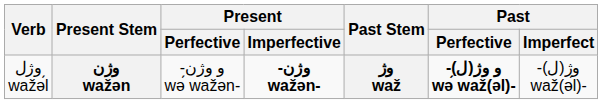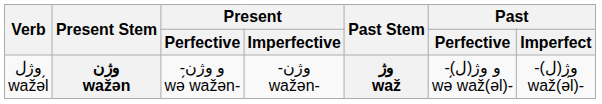(294, 77) bold -> (294, 77) normal
(474, 77) bold -> (473, 77) normal
